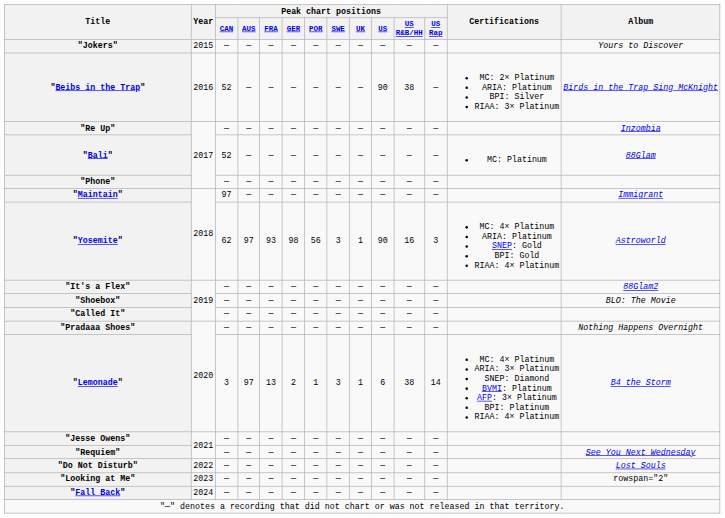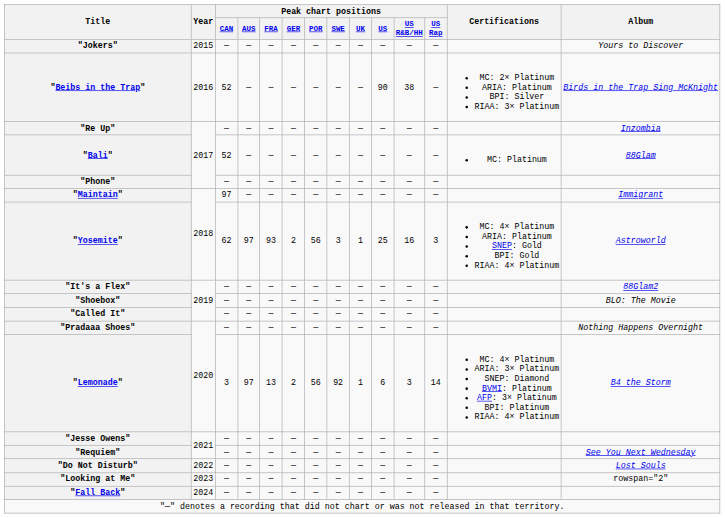(293, 241) 98 -> (293, 241) 2
(383, 241) 90 -> (383, 241) 25
(316, 383) 1 -> (316, 383) 56
(338, 383) 3 -> (338, 383) 92
(409, 383) 38 -> (409, 383) 3
